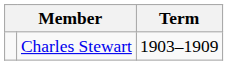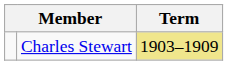(179, 45) no background -> (179, 45) khaki background
